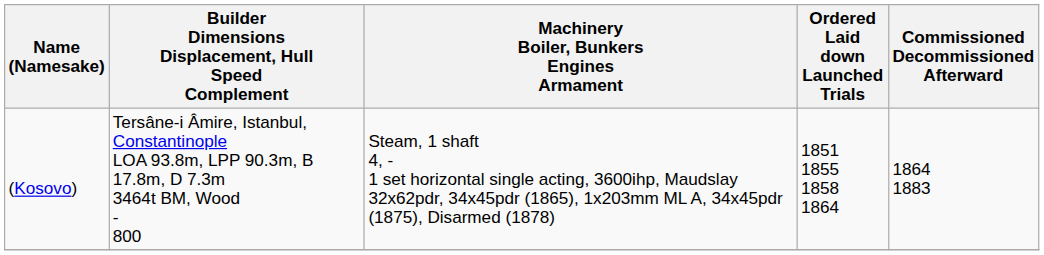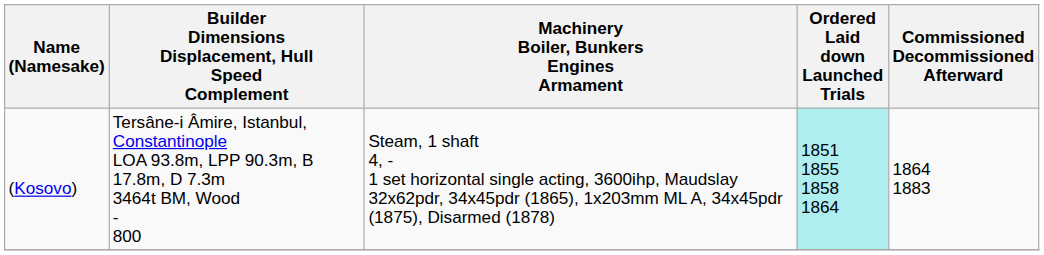(820, 179) no background -> (820, 179) paleturquoise background
